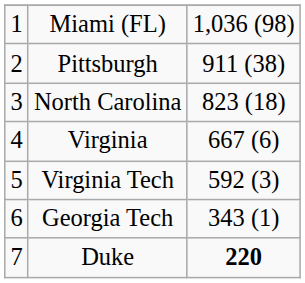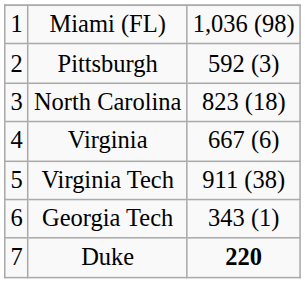(244, 63) 911 (38) -> (244, 63) 592 (3)
(244, 179) 592 (3) -> (244, 179) 911 (38)
